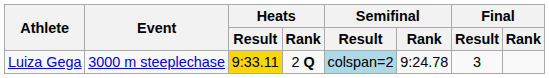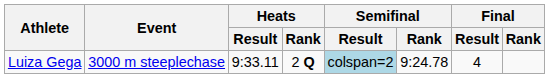(255, 62) gold background -> (255, 62) no background
(477, 62) 3 -> (477, 62) 4
